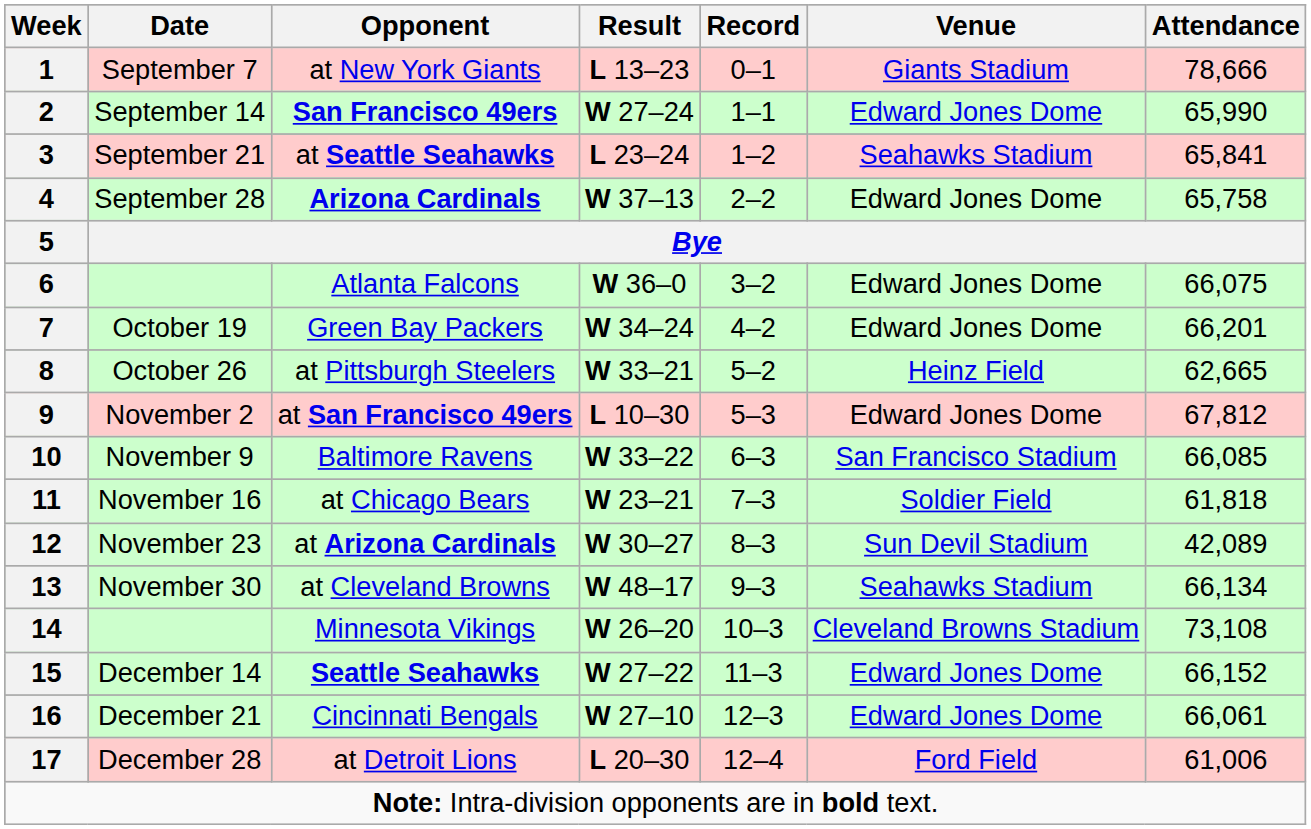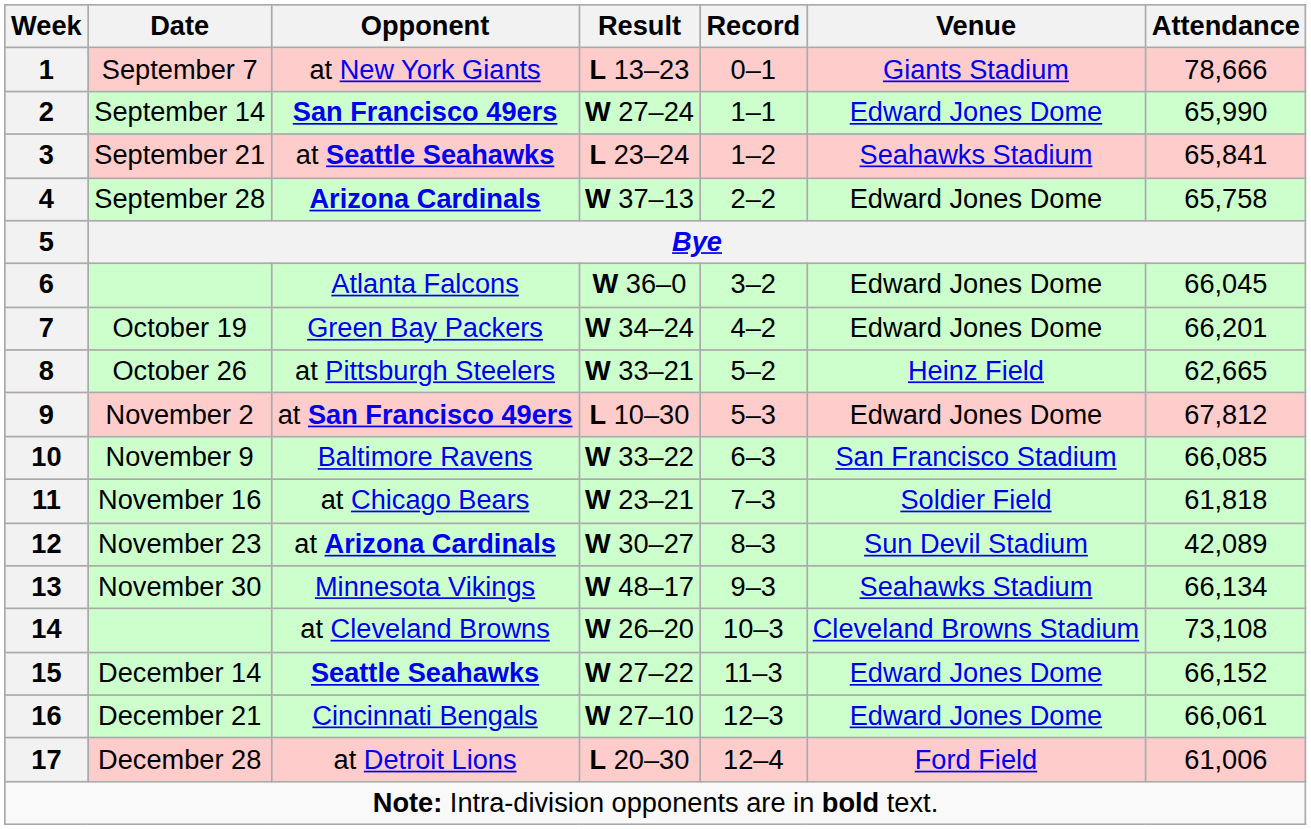(1226, 284) 66,075 -> (1226, 284) 66,045
(425, 586) at Cleveland Browns -> (425, 586) Minnesota Vikings
(425, 629) Minnesota Vikings -> (425, 629) at Cleveland Browns
